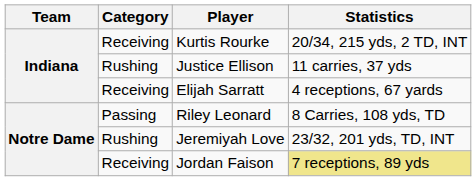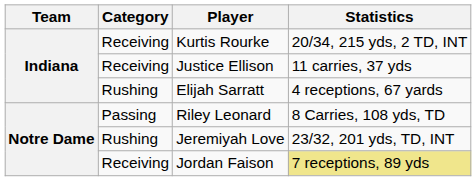(130, 65) Rushing -> (135, 65) Receiving
(135, 90) Receiving -> (130, 90) Rushing
